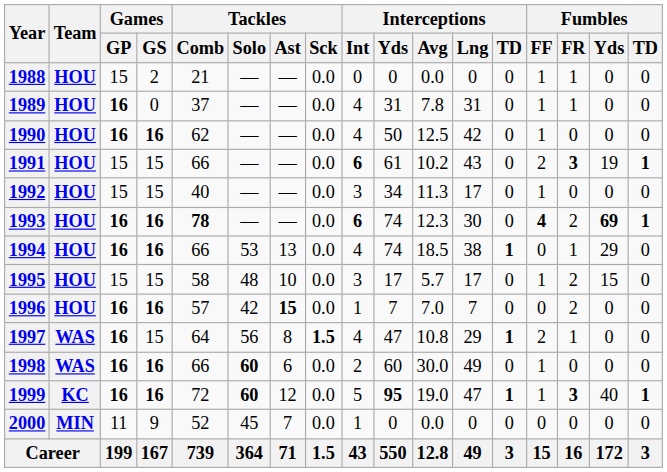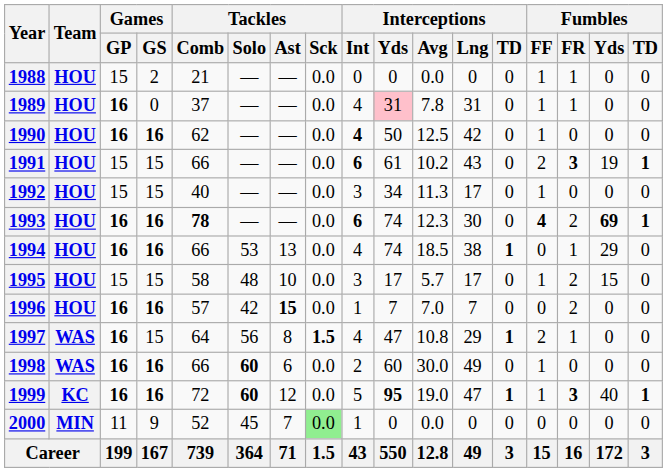(393, 105) no background -> (393, 105) pink background
(358, 134) normal -> (358, 134) bold
(323, 423) no background -> (323, 423) lightgreen background
